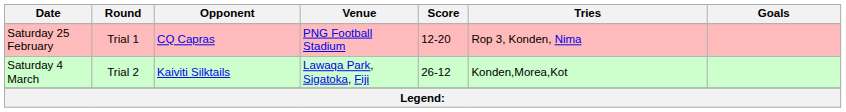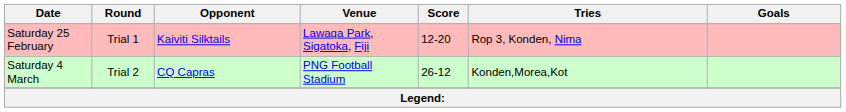(186, 40) CQ Capras -> (194, 40) Kaiviti Silktails
(338, 40) PNG Football Stadium -> (338, 40) Lawaqa Park, Sigatoka, Fiji
(194, 72) Kaiviti Silktails -> (186, 72) CQ Capras
(338, 72) Lawaqa Park, Sigatoka, Fiji -> (338, 72) PNG Football Stadium
